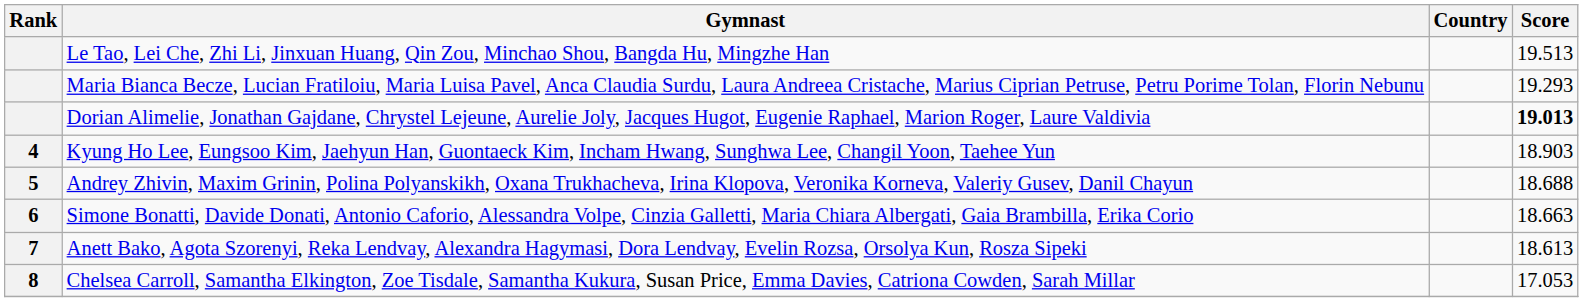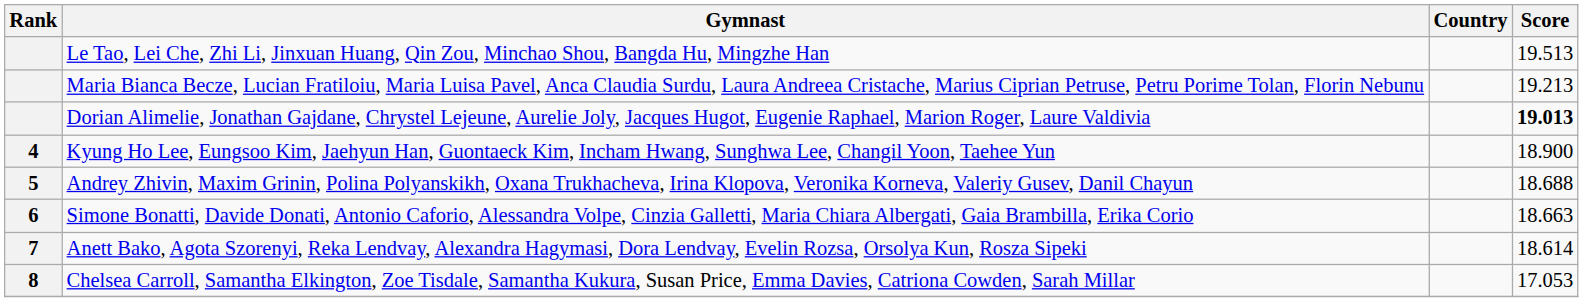(1545, 85) 19.293 -> (1545, 85) 19.213
(1545, 150) 18.903 -> (1545, 150) 18.900
(1545, 248) 18.613 -> (1545, 248) 18.614
